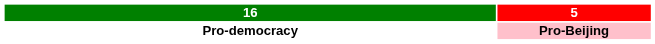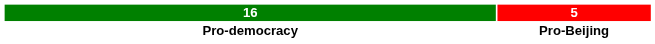(574, 30) pink background -> (574, 30) no background
